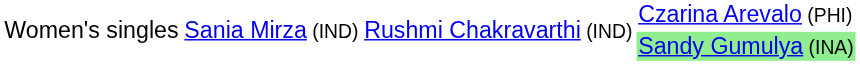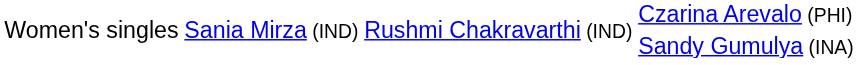(746, 46) lightgreen background -> (746, 46) no background
